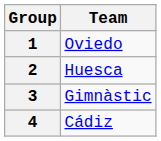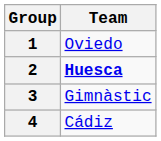(94, 70) normal -> (94, 70) bold
